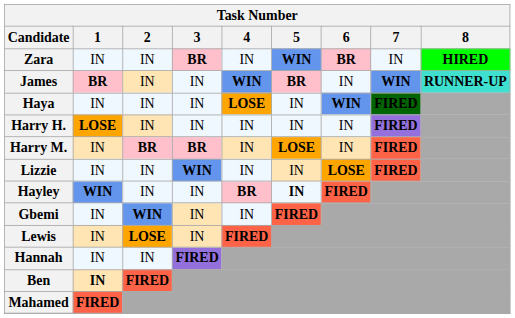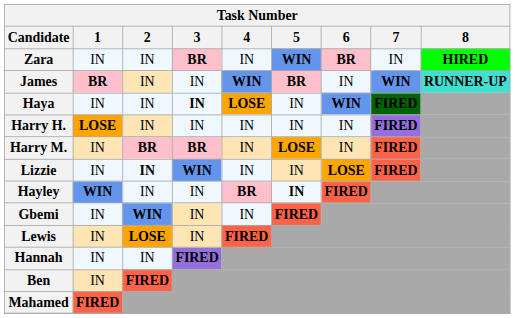(197, 103) normal -> (197, 103) bold
(147, 170) normal -> (147, 170) bold
(98, 280) bold -> (98, 280) normal
